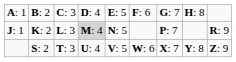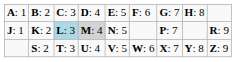(66, 30) no background -> (66, 30) lightblue background
